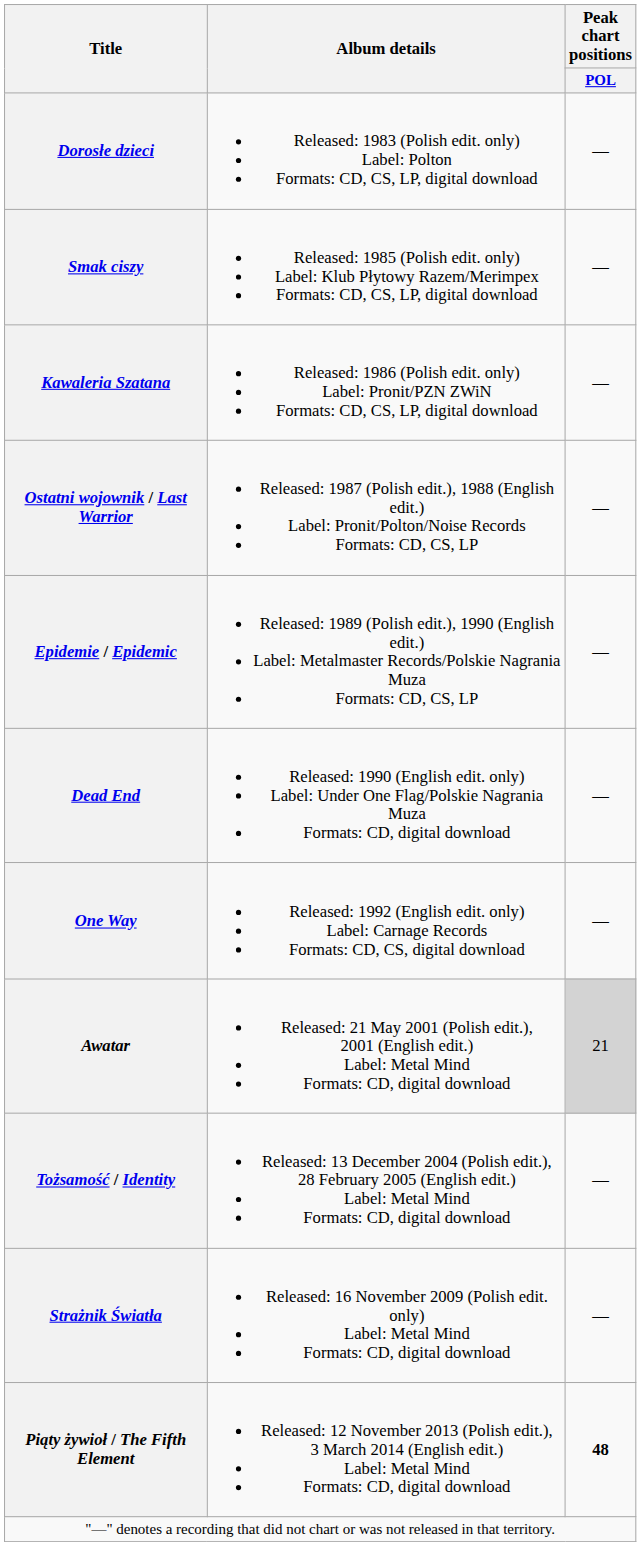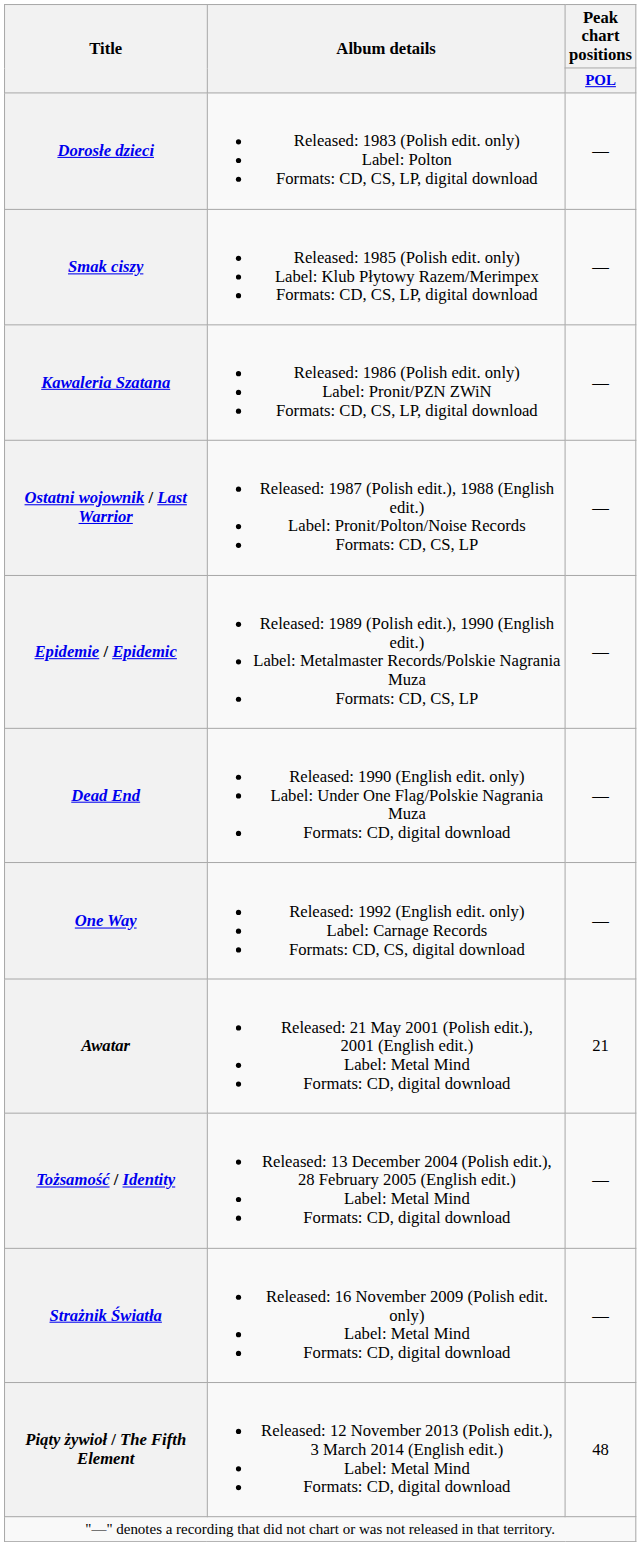(601, 1045) lightgrey background -> (601, 1045) no background
(601, 1449) bold -> (601, 1449) normal
